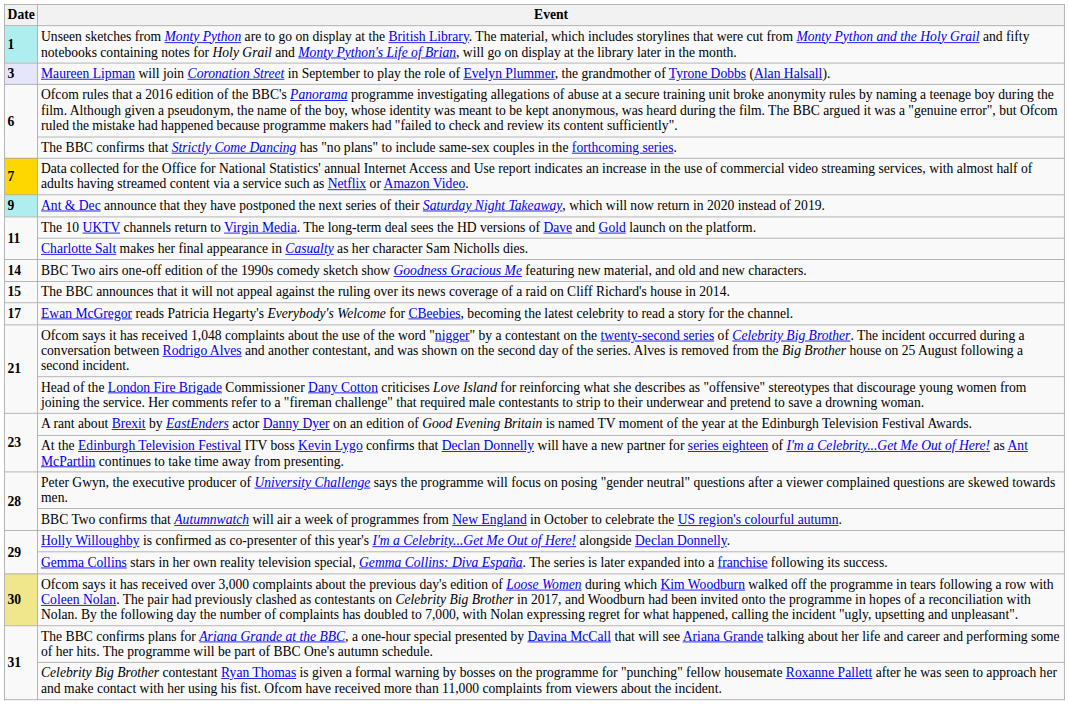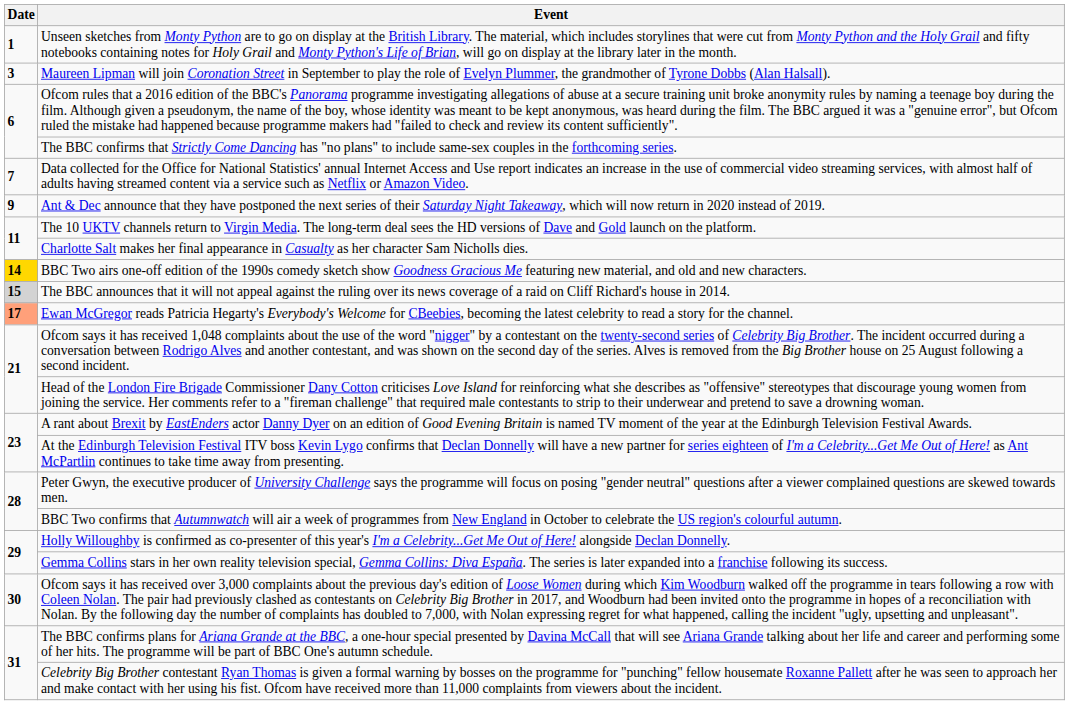(11, 44) paleturquoise background -> (11, 44) no background
(11, 73) lavender background -> (11, 73) no background
(11, 176) gold background -> (11, 176) no background
(11, 205) paleturquoise background -> (11, 205) no background
(14, 270) no background -> (14, 270) gold background
(14, 292) no background -> (14, 292) lightgrey background
(14, 313) no background -> (14, 313) lightsalmon background
(14, 599) khaki background -> (14, 599) no background
